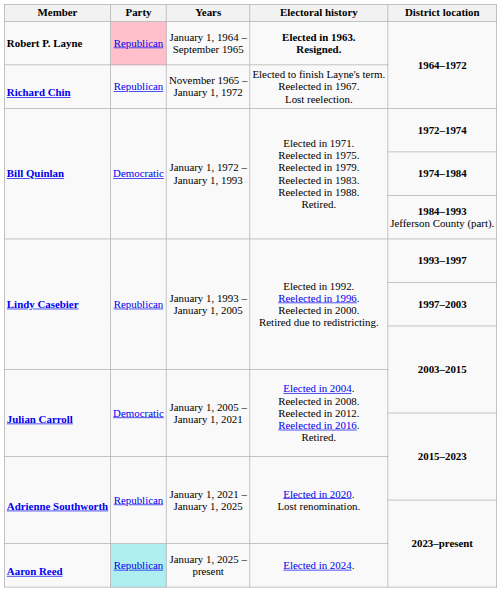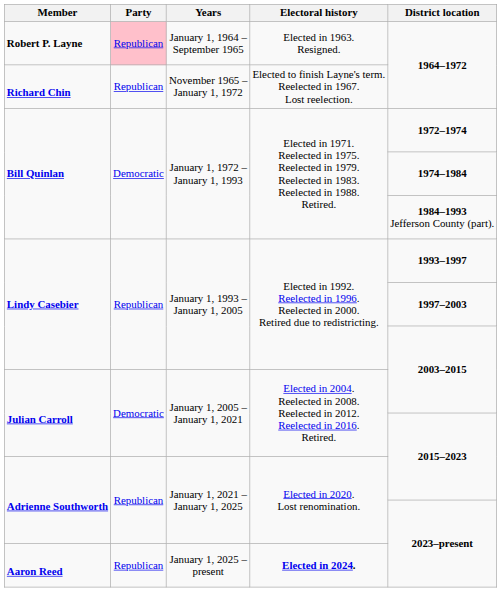(319, 43) bold -> (319, 43) normal
(138, 565) paleturquoise background -> (138, 565) no background
(319, 565) normal -> (319, 565) bold
